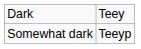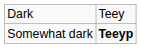(115, 33) normal -> (116, 33) bold
